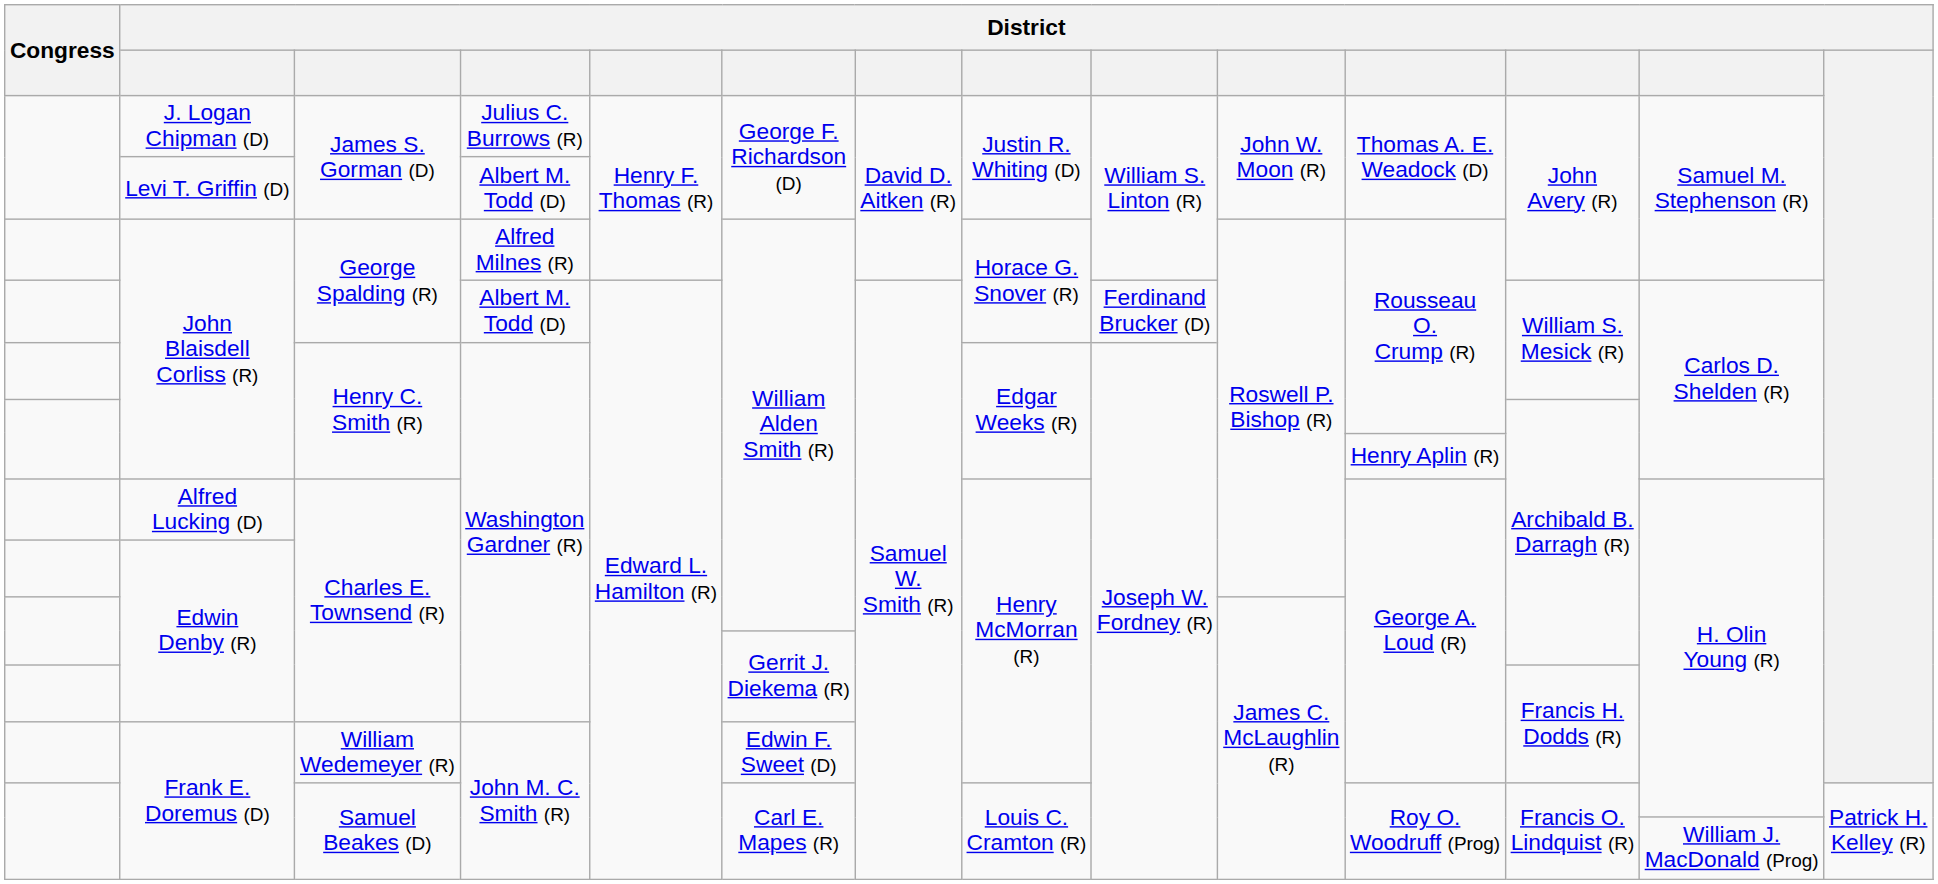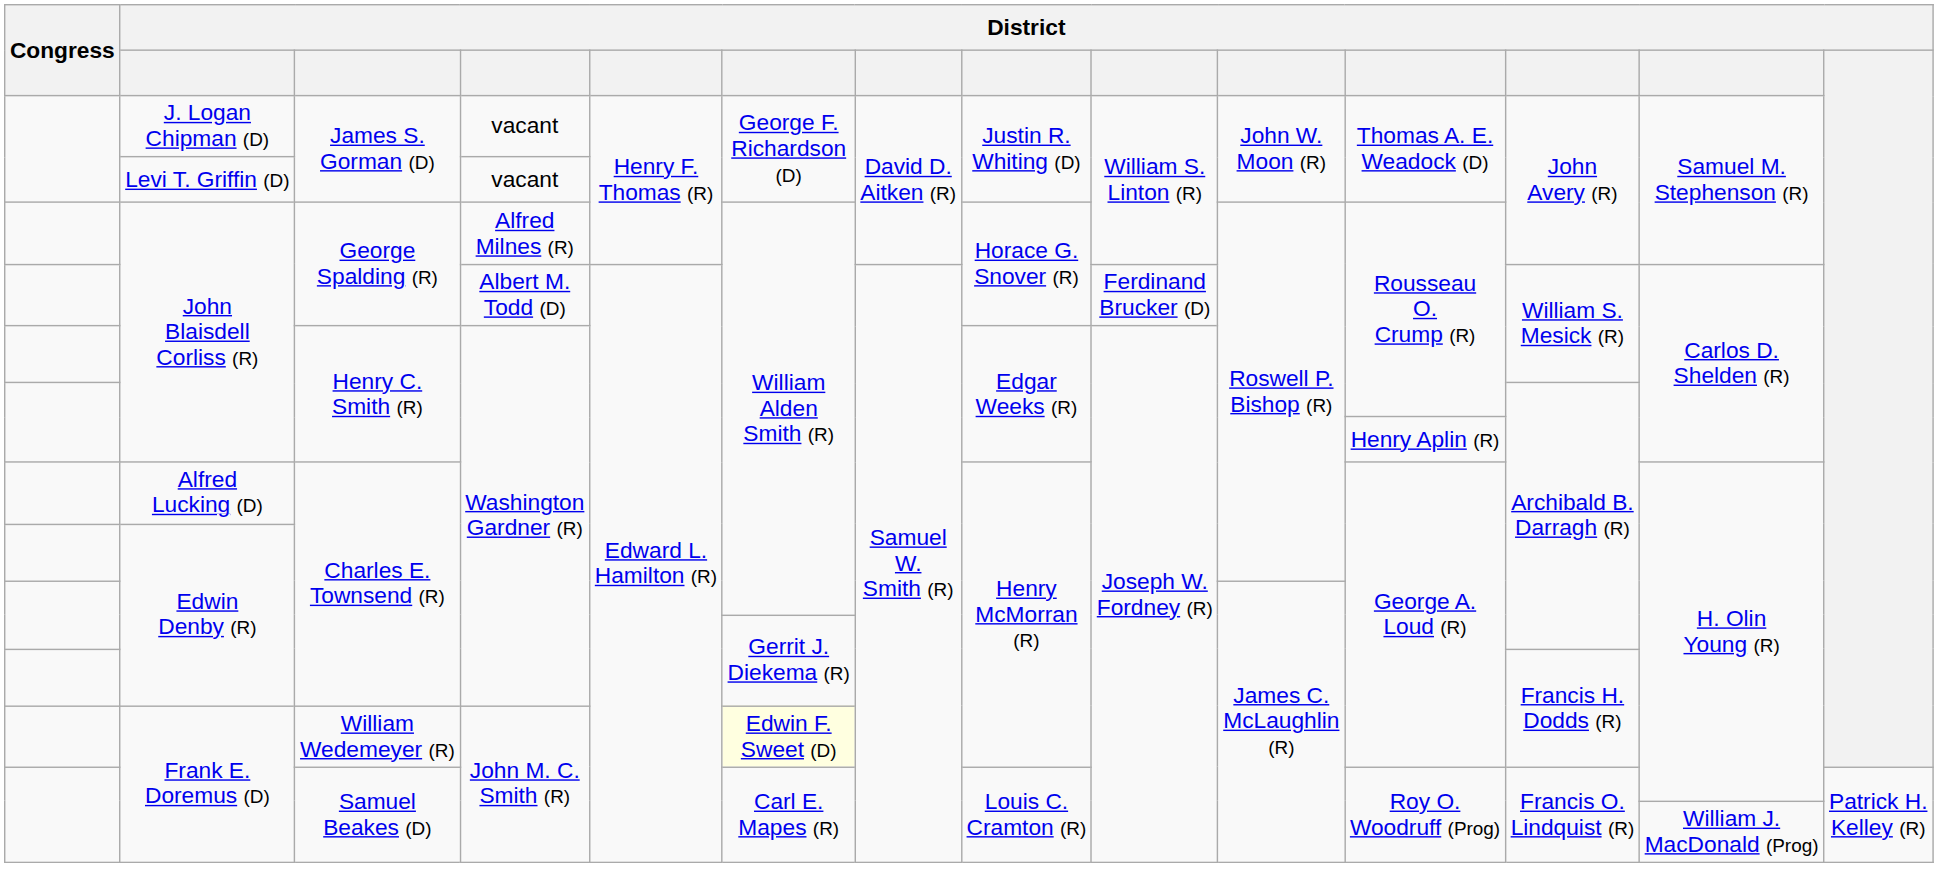(525, 126) Julius C. Burrows (R) -> (525, 126) vacant
(525, 187) Albert M. Todd (D) -> (525, 179) vacant
(789, 752) no background -> (789, 736) lightyellow background
